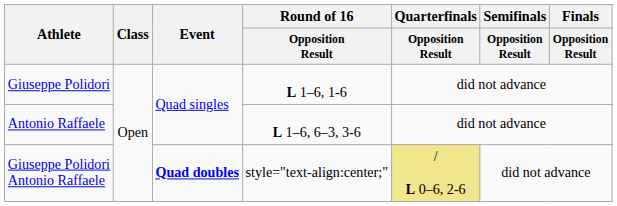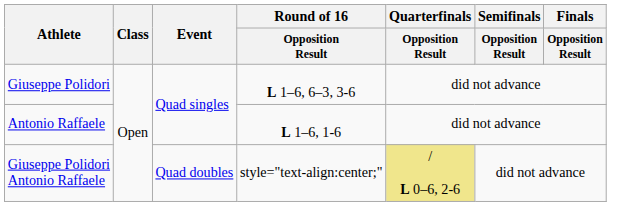(317, 93) L 1–6, 1-6 -> (311, 93) L 1–6, 6–3, 3-6
(317, 133) L 1–6, 6–3, 3-6 -> (311, 133) L 1–6, 1-6
(197, 173) bold -> (194, 173) normal
